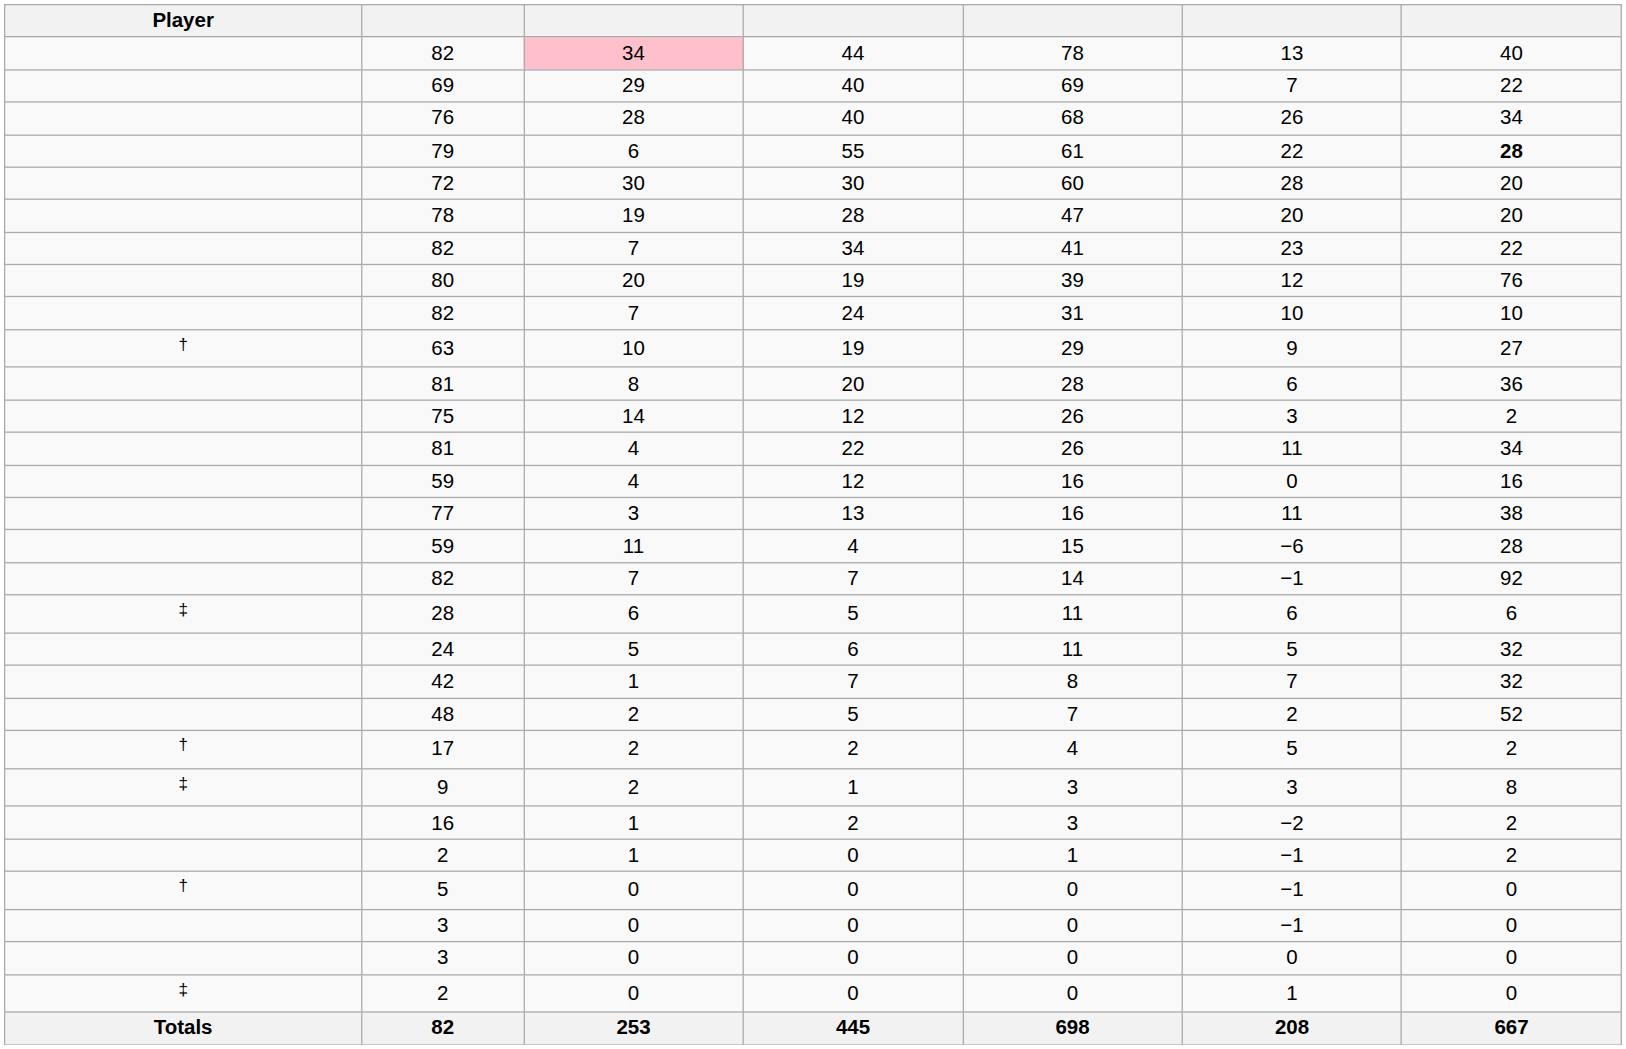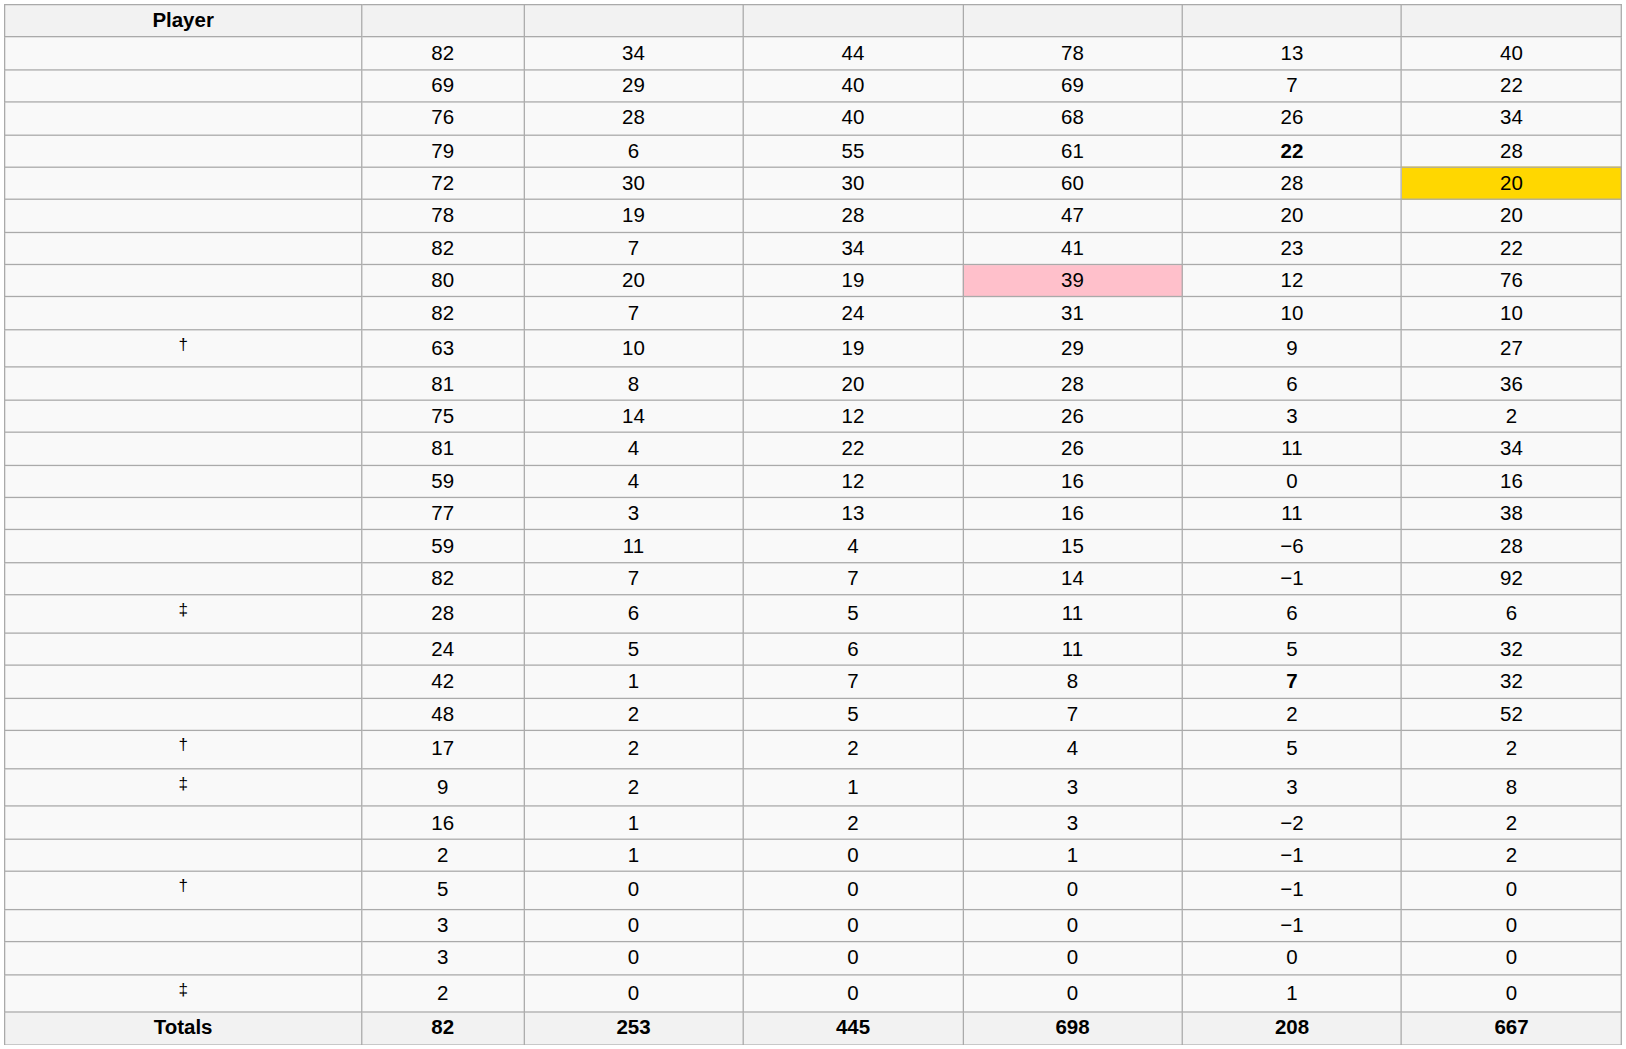(633, 53) pink background -> (633, 53) no background
(1292, 150) normal -> (1292, 150) bold
(1512, 150) bold -> (1512, 150) normal
(1512, 183) no background -> (1512, 183) gold background
(1072, 280) no background -> (1072, 280) pink background
(1292, 681) normal -> (1292, 681) bold
